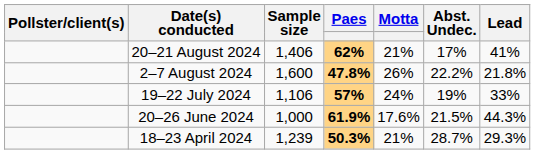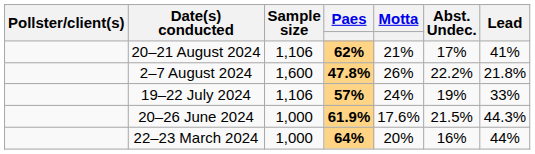(294, 52) 1,406 -> (294, 52) 1,106
- row: (196, 138)
+ row: (196, 138)
